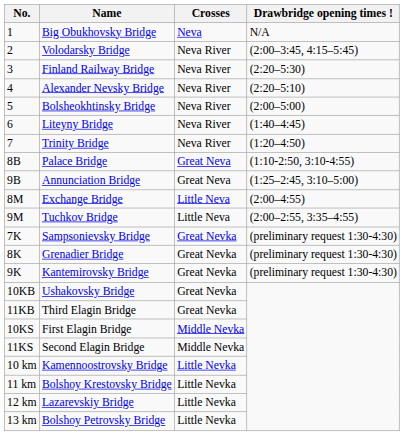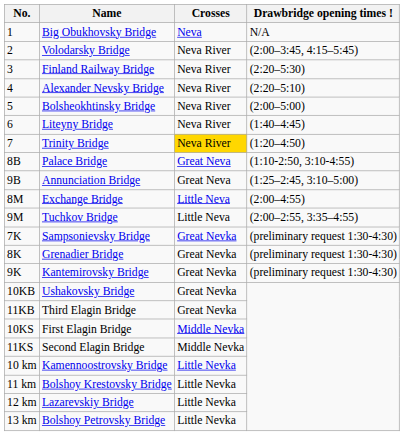(204, 143) no background -> (204, 143) gold background
